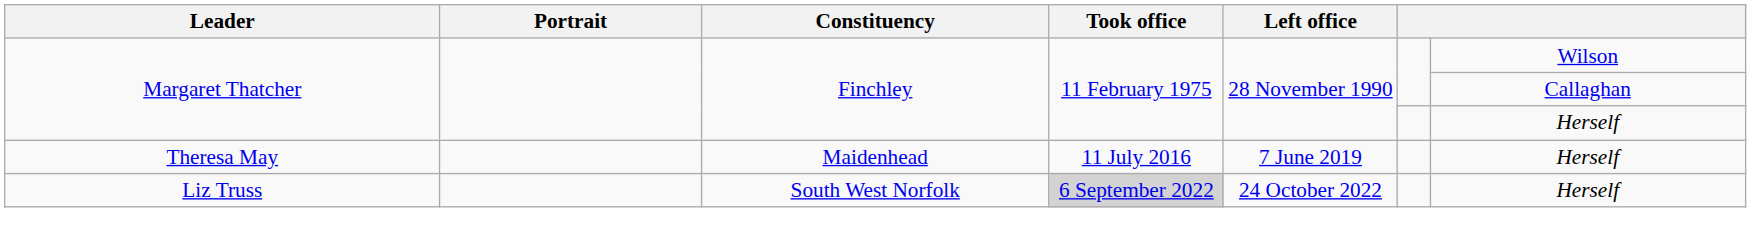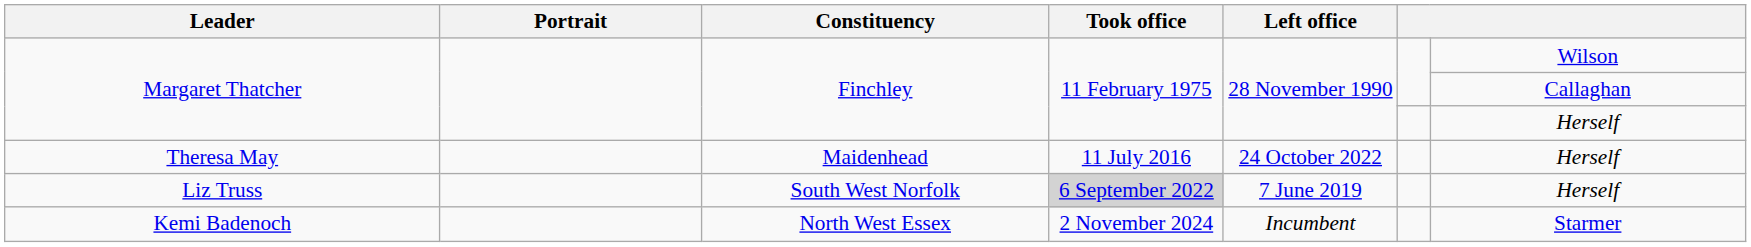(1310, 156) 7 June 2019 -> (1310, 156) 24 October 2022
(1310, 190) 24 October 2022 -> (1310, 190) 7 June 2019
+ row: (222, 223)
